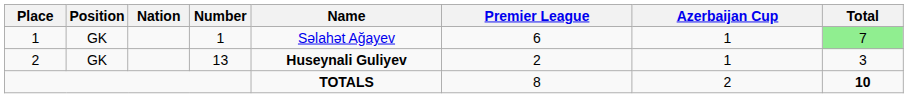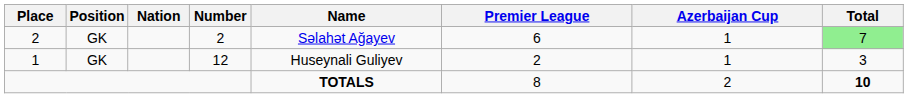(35, 38) 1 -> (35, 38) 2
(220, 38) 1 -> (220, 38) 2
(35, 60) 2 -> (35, 60) 1
(220, 60) 13 -> (220, 60) 12
(346, 60) bold -> (346, 60) normal
